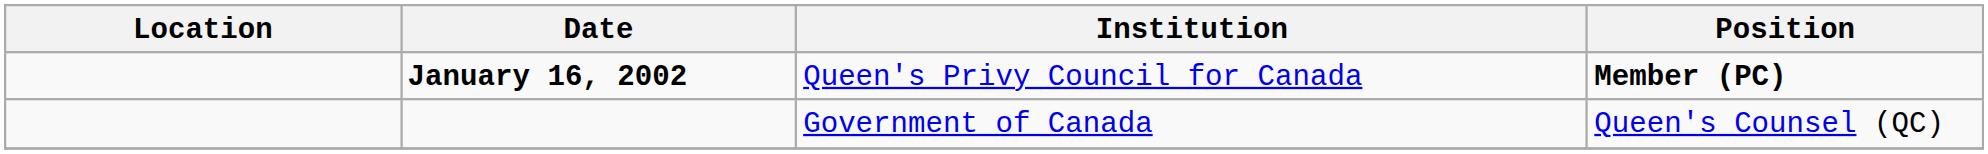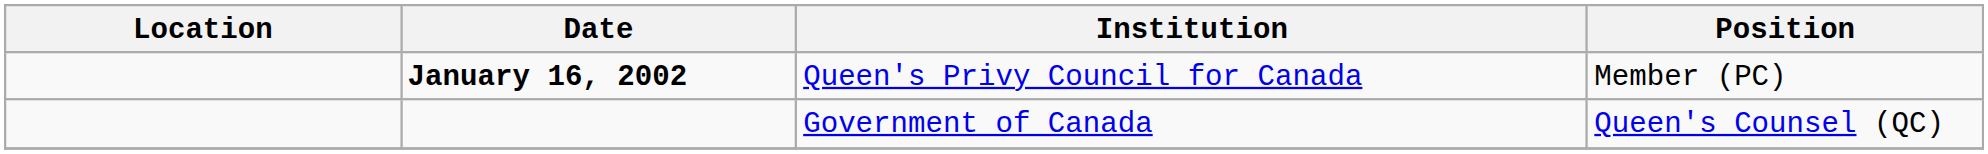(1690, 76) bold -> (1690, 76) normal
